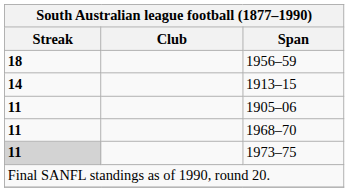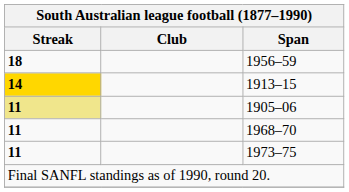(15, 84) no background -> (15, 84) gold background
(15, 107) no background -> (15, 107) khaki background
(15, 152) lightgrey background -> (15, 152) no background
